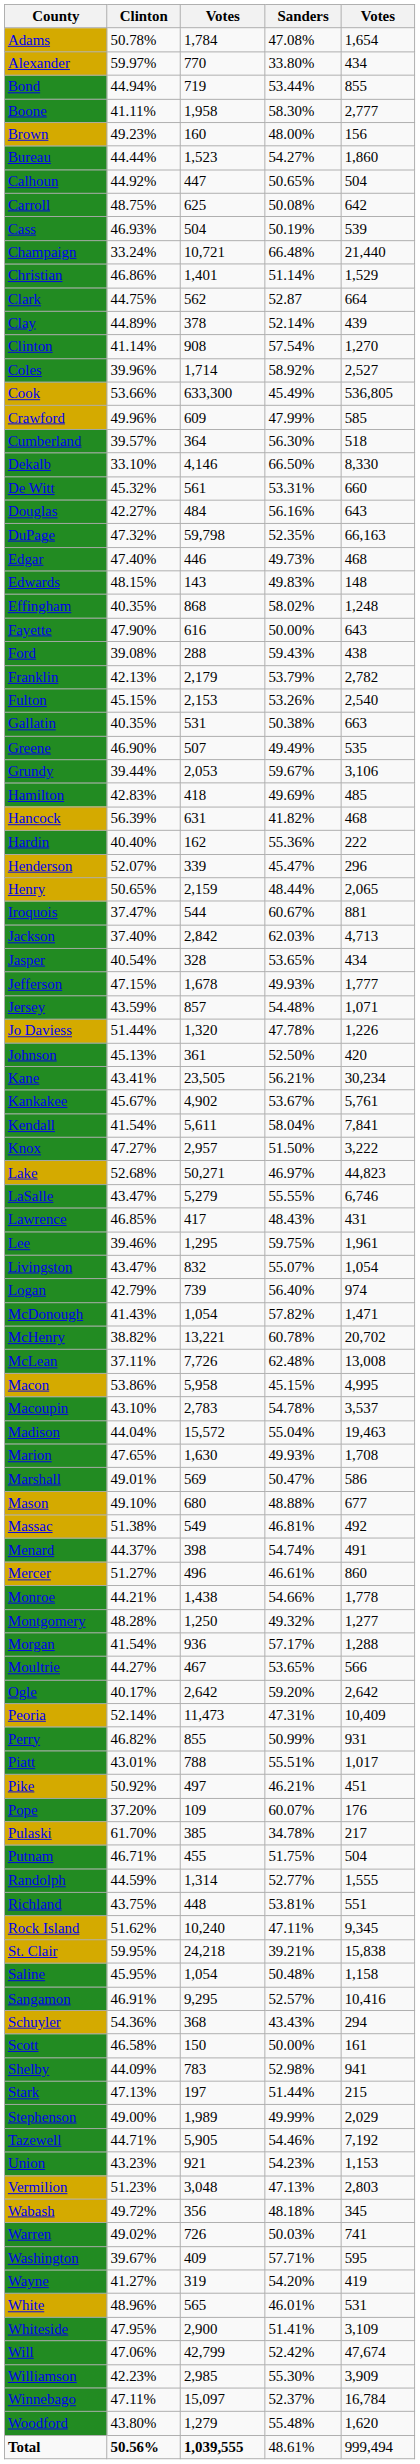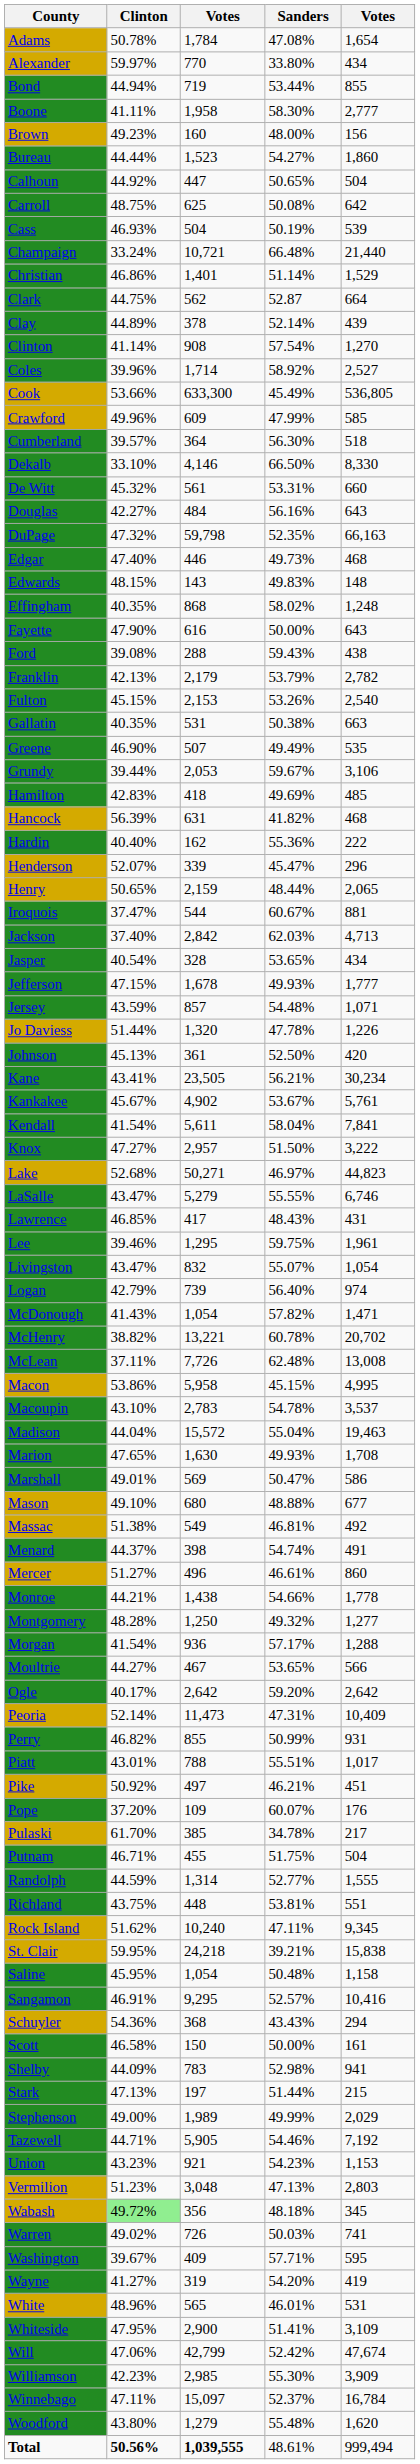(134, 2210) no background -> (134, 2210) lightgreen background
